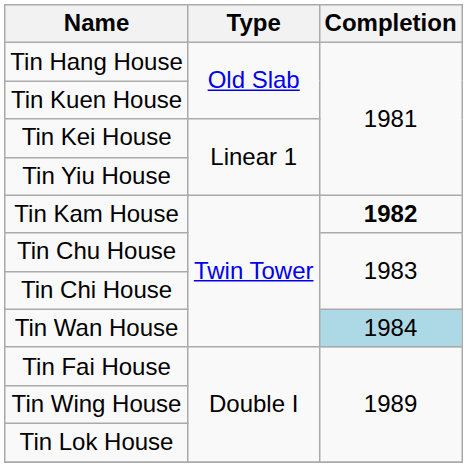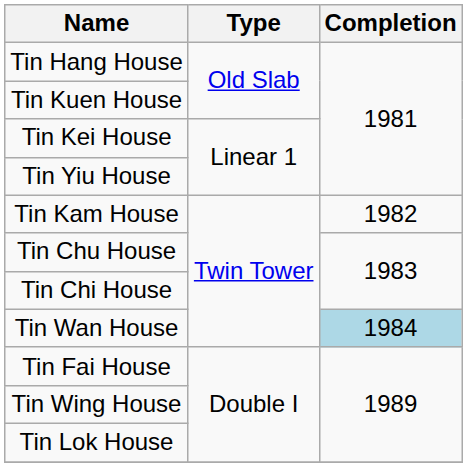(391, 213) bold -> (391, 213) normal
